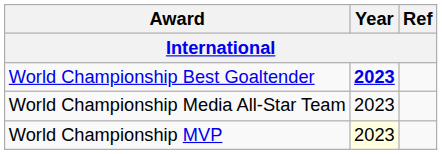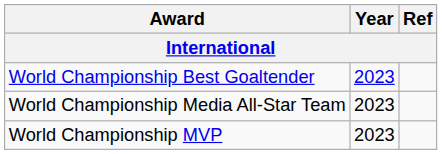(374, 76) bold -> (374, 76) normal
(374, 134) lightyellow background -> (374, 134) no background
